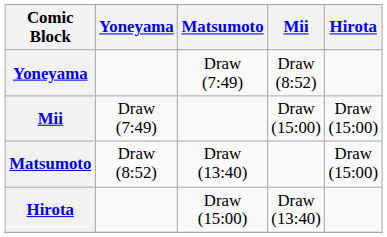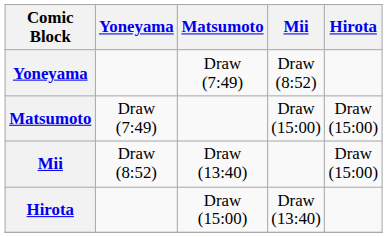(50, 118) Mii -> (50, 118) Matsumoto
(50, 163) Matsumoto -> (50, 163) Mii
